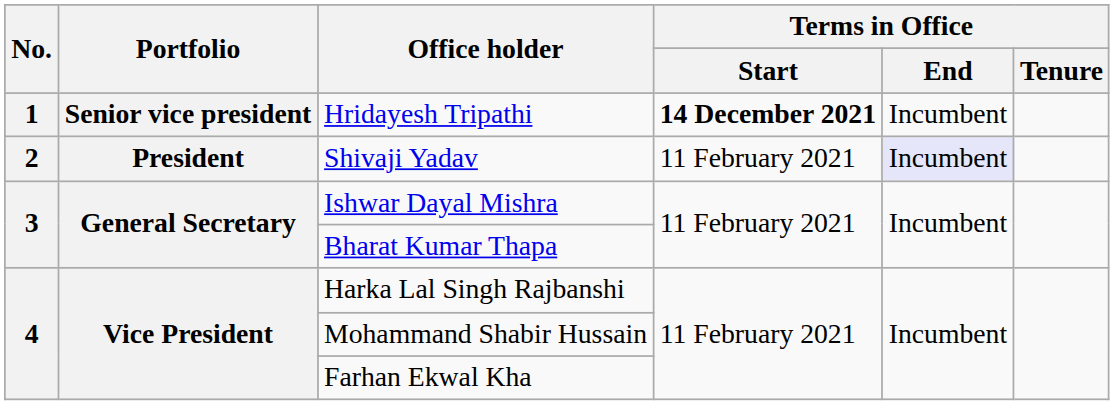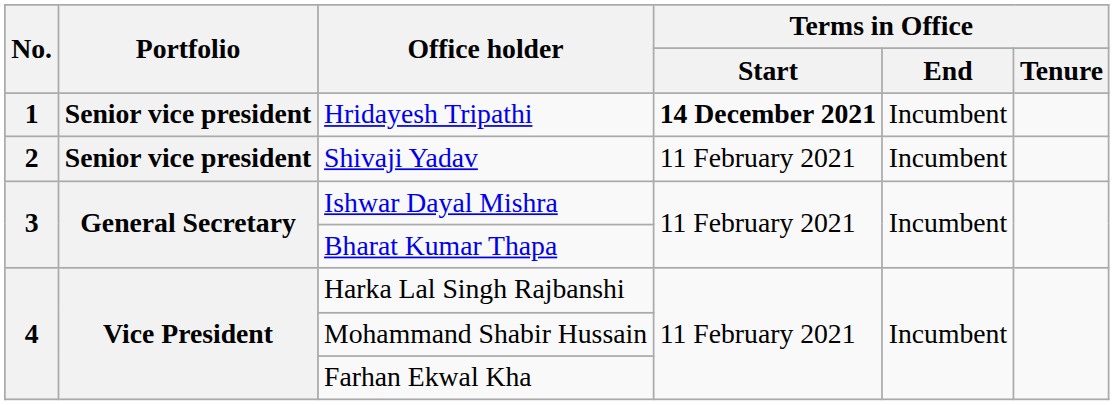(188, 158) President -> (188, 158) Senior vice president
(948, 158) lavender background -> (948, 158) no background
